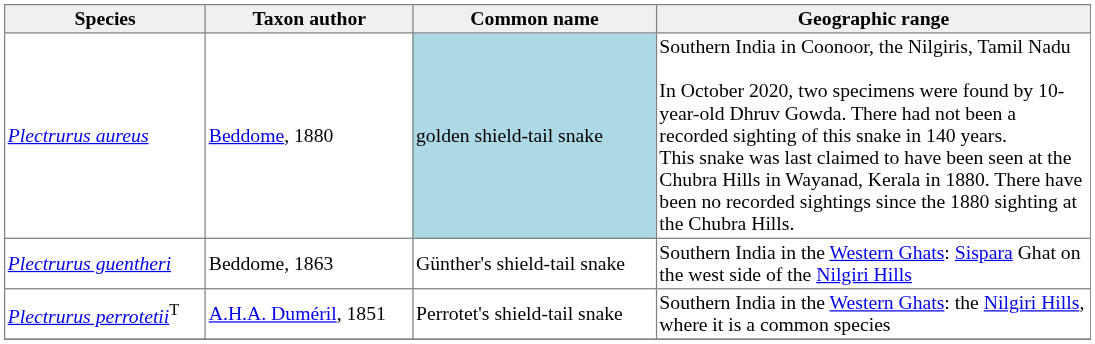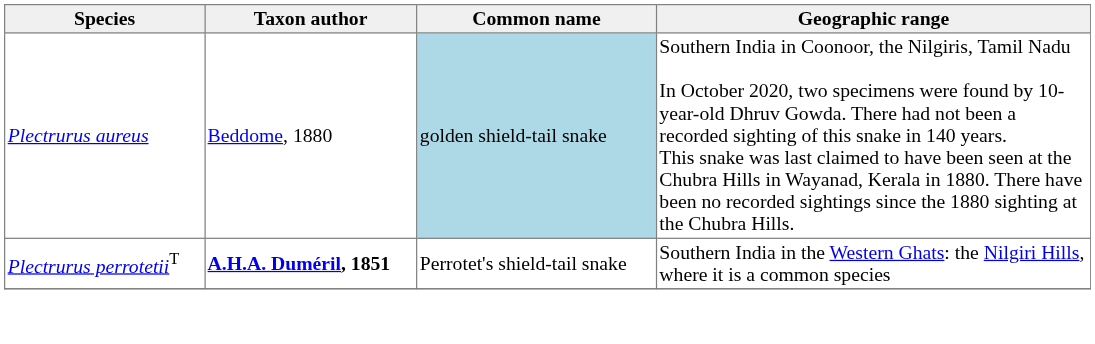- row: (89, 263)
(297, 313) normal -> (299, 263) bold
